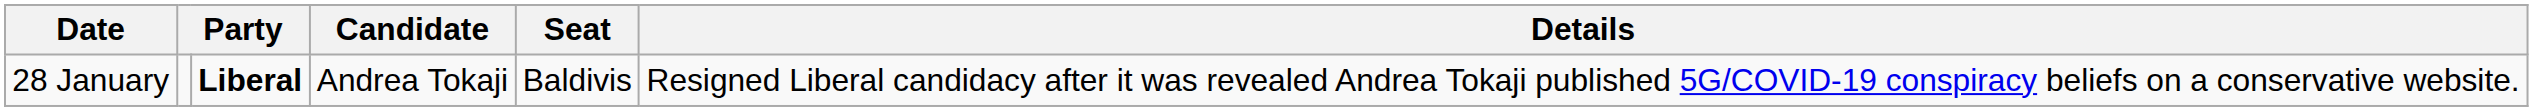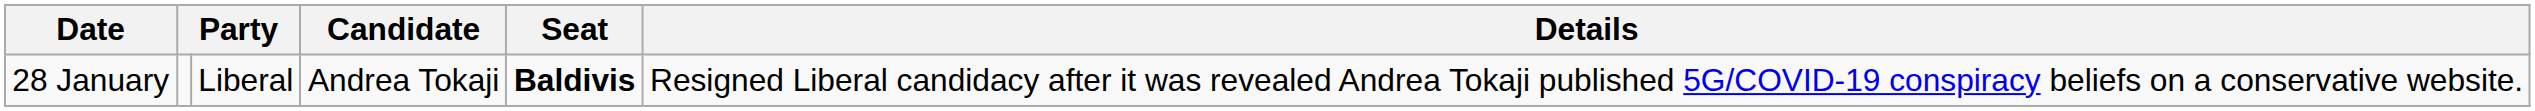(250, 79) bold -> (246, 79) normal
(577, 79) normal -> (575, 79) bold
